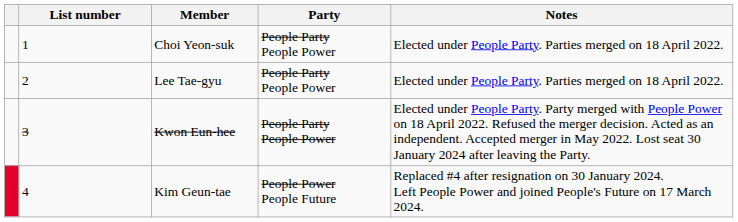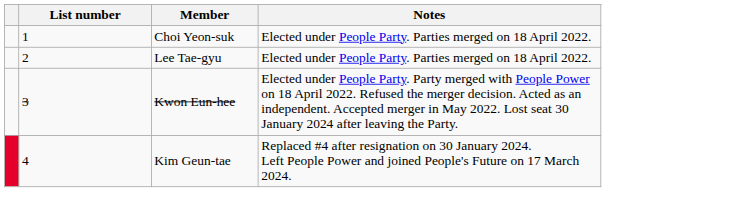- column: (324, 15)
